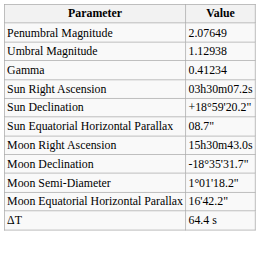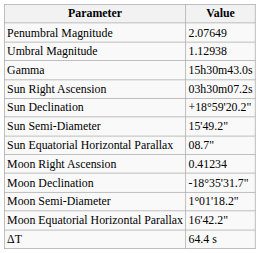(208, 70) 0.41234 -> (221, 70) 15h30m43.0s
+ row: (54, 126)
(221, 145) 15h30m43.0s -> (208, 164) 0.41234
